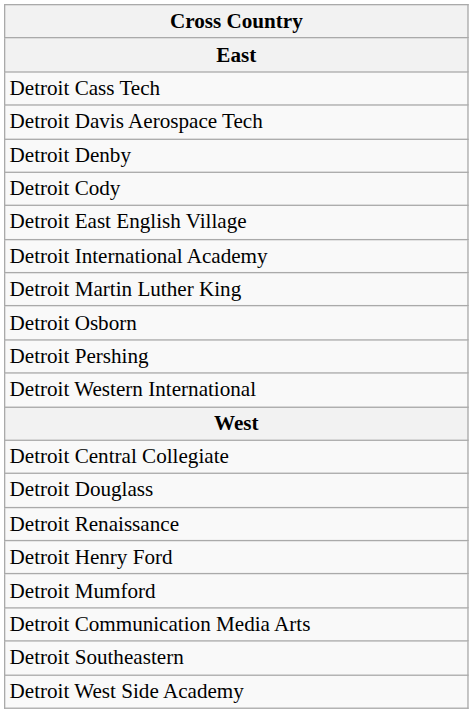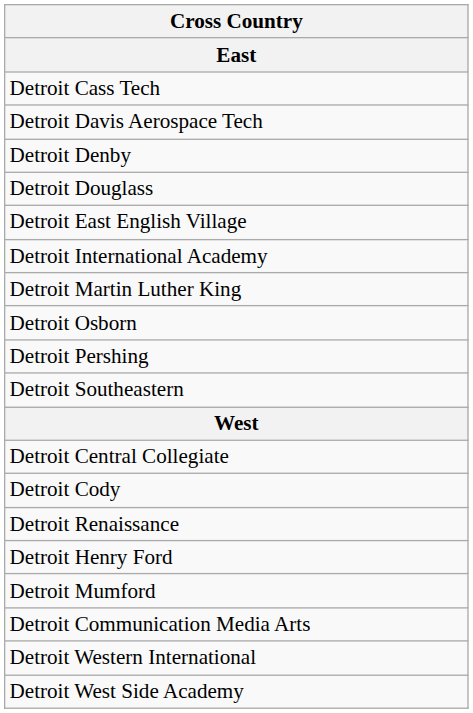(65, 188) Detroit Cody -> (81, 188) Detroit Douglass
(133, 389) Detroit Western International -> (97, 389) Detroit Southeastern
(81, 490) Detroit Douglass -> (65, 490) Detroit Cody
(97, 657) Detroit Southeastern -> (133, 657) Detroit Western International
